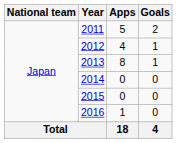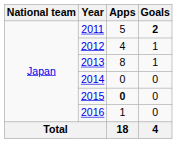(155, 29) normal -> (155, 29) bold
(122, 96) normal -> (122, 96) bold
